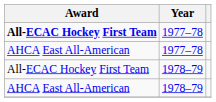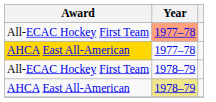(82, 32) bold -> (78, 32) normal
(182, 32) no background -> (175, 32) lightsalmon background
(68, 50) no background -> (68, 50) gold background
(182, 87) no background -> (175, 87) khaki background
